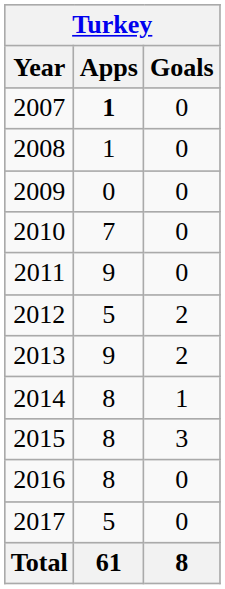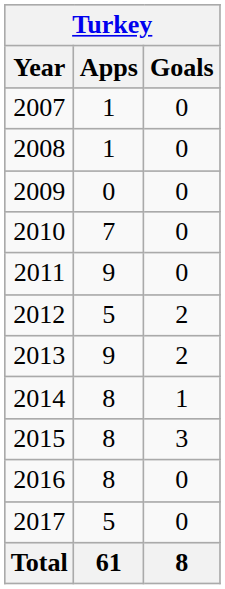(109, 107) bold -> (109, 107) normal
